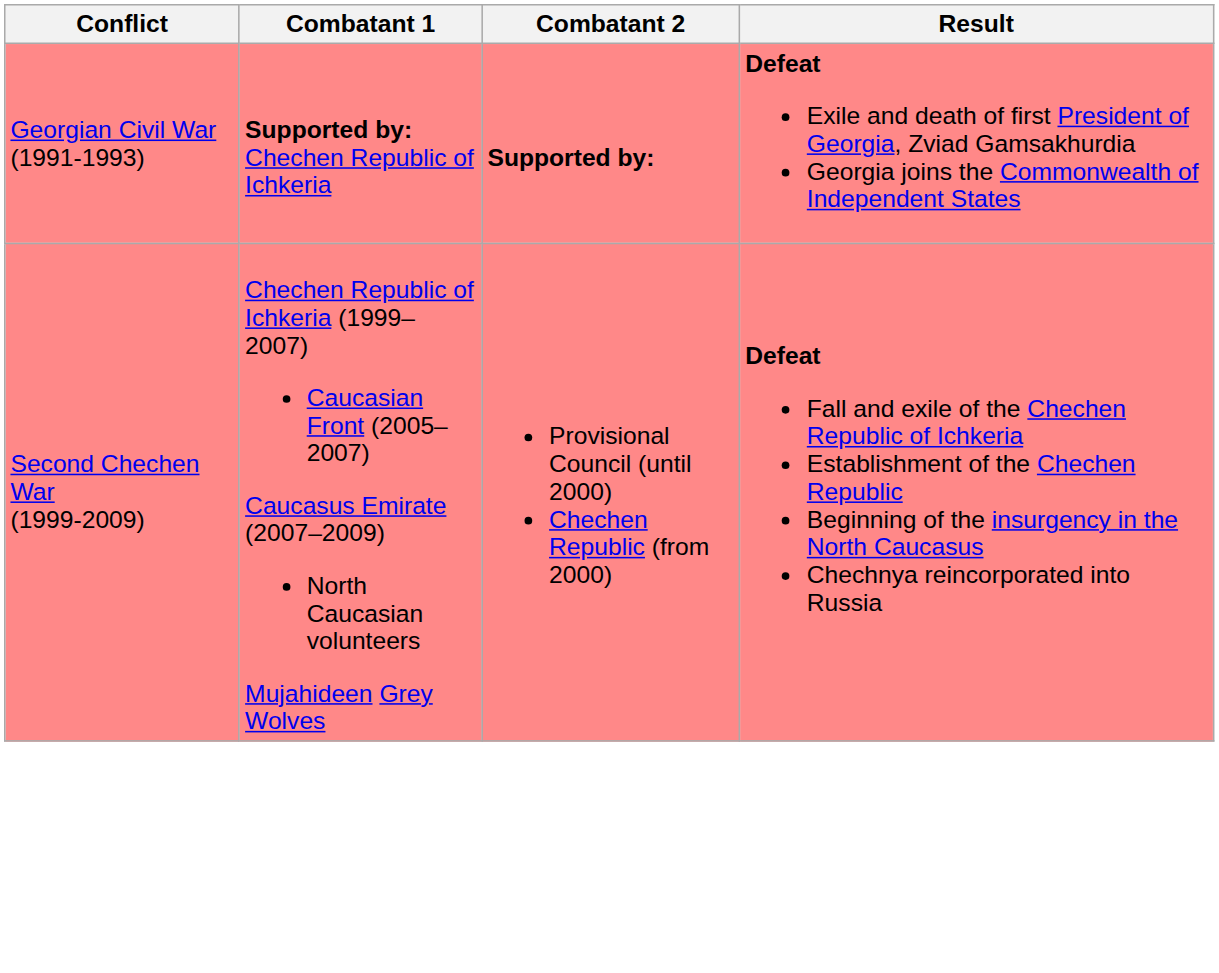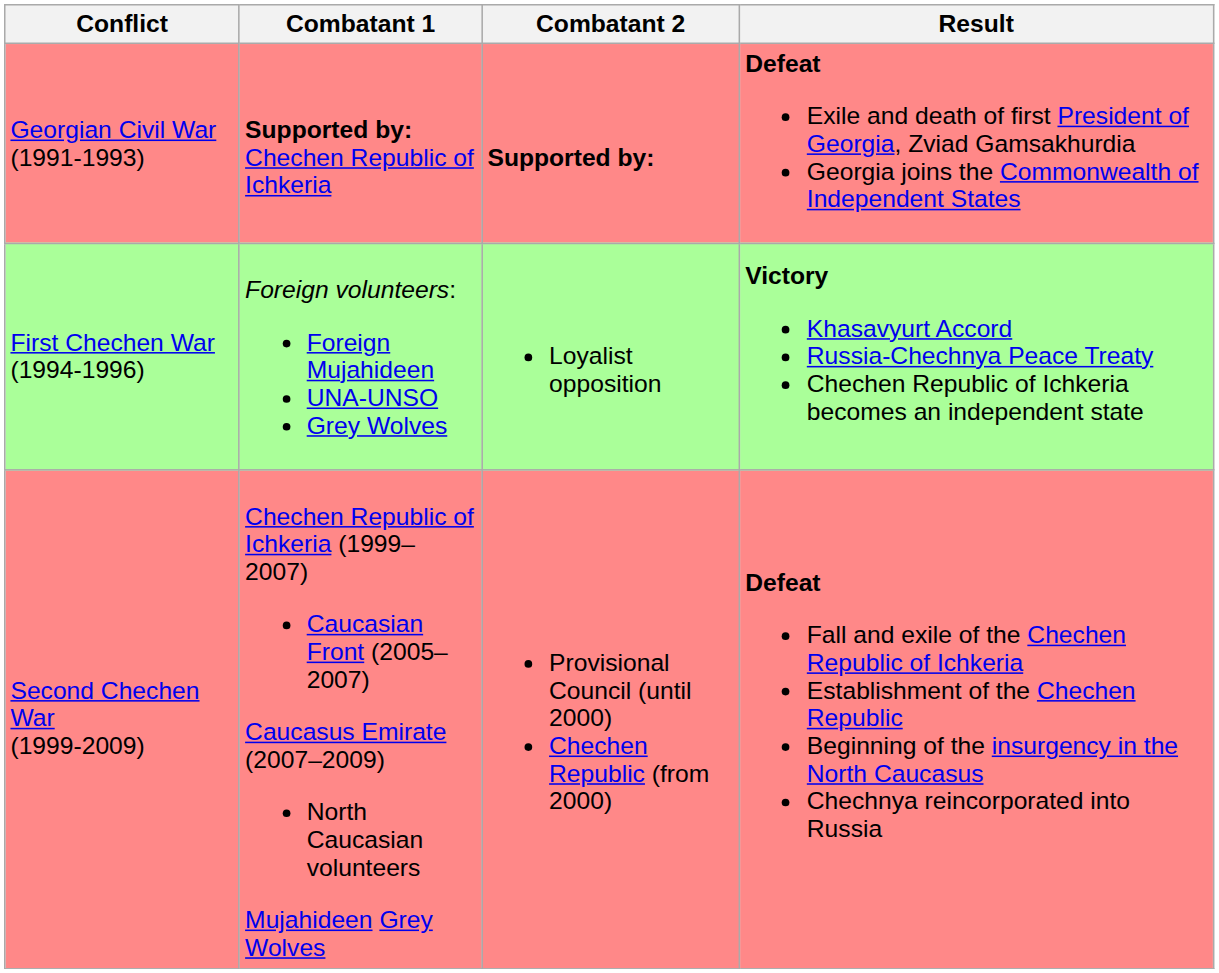+ row: (113, 356)
